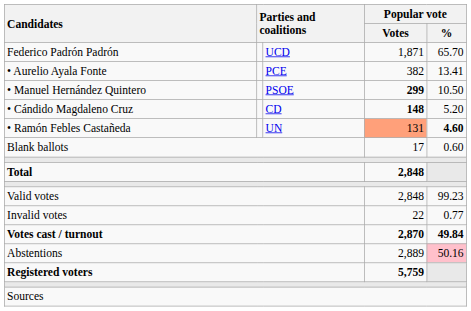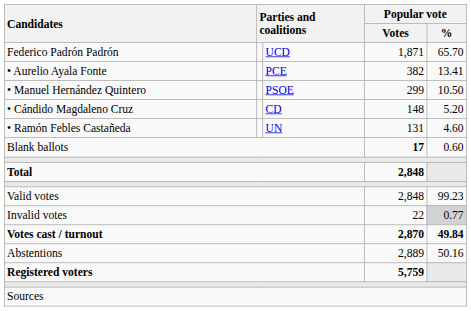(415, 90) bold -> (415, 90) normal
(415, 109) bold -> (415, 109) normal
(415, 128) lightsalmon background -> (415, 128) no background
(454, 128) bold -> (454, 128) normal
(418, 147) normal -> (418, 147) bold
(454, 215) no background -> (454, 215) lightgrey background
(451, 253) pink background -> (451, 253) no background
